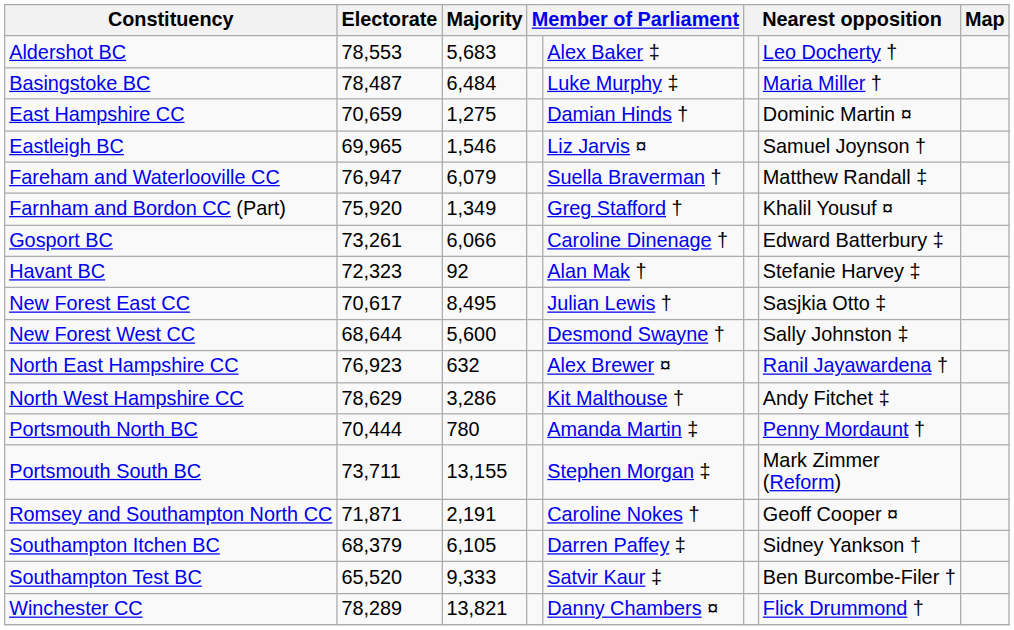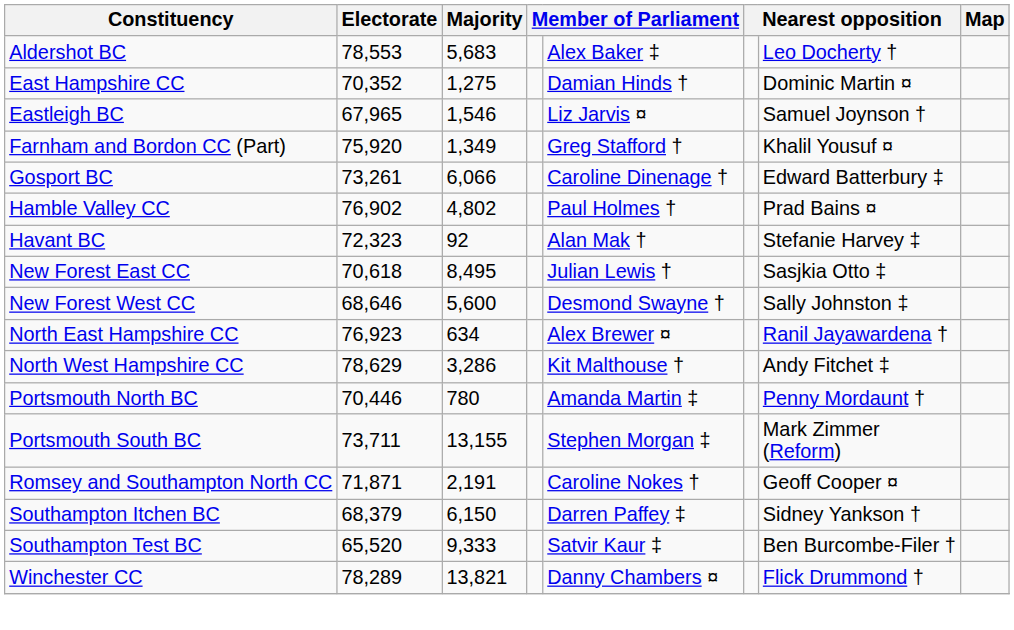- row: (80, 83)
(372, 114) 70,659 -> (372, 83) 70,352
(372, 146) 69,965 -> (372, 114) 67,965
- row: (144, 177)
+ row: (90, 209)
(372, 303) 70,617 -> (372, 271) 70,618
(372, 334) 68,644 -> (372, 303) 68,646
(463, 366) 632 -> (463, 334) 634
(372, 429) 70,444 -> (372, 397) 70,446
(471, 545) 6,105 -> (471, 514) 6,150
